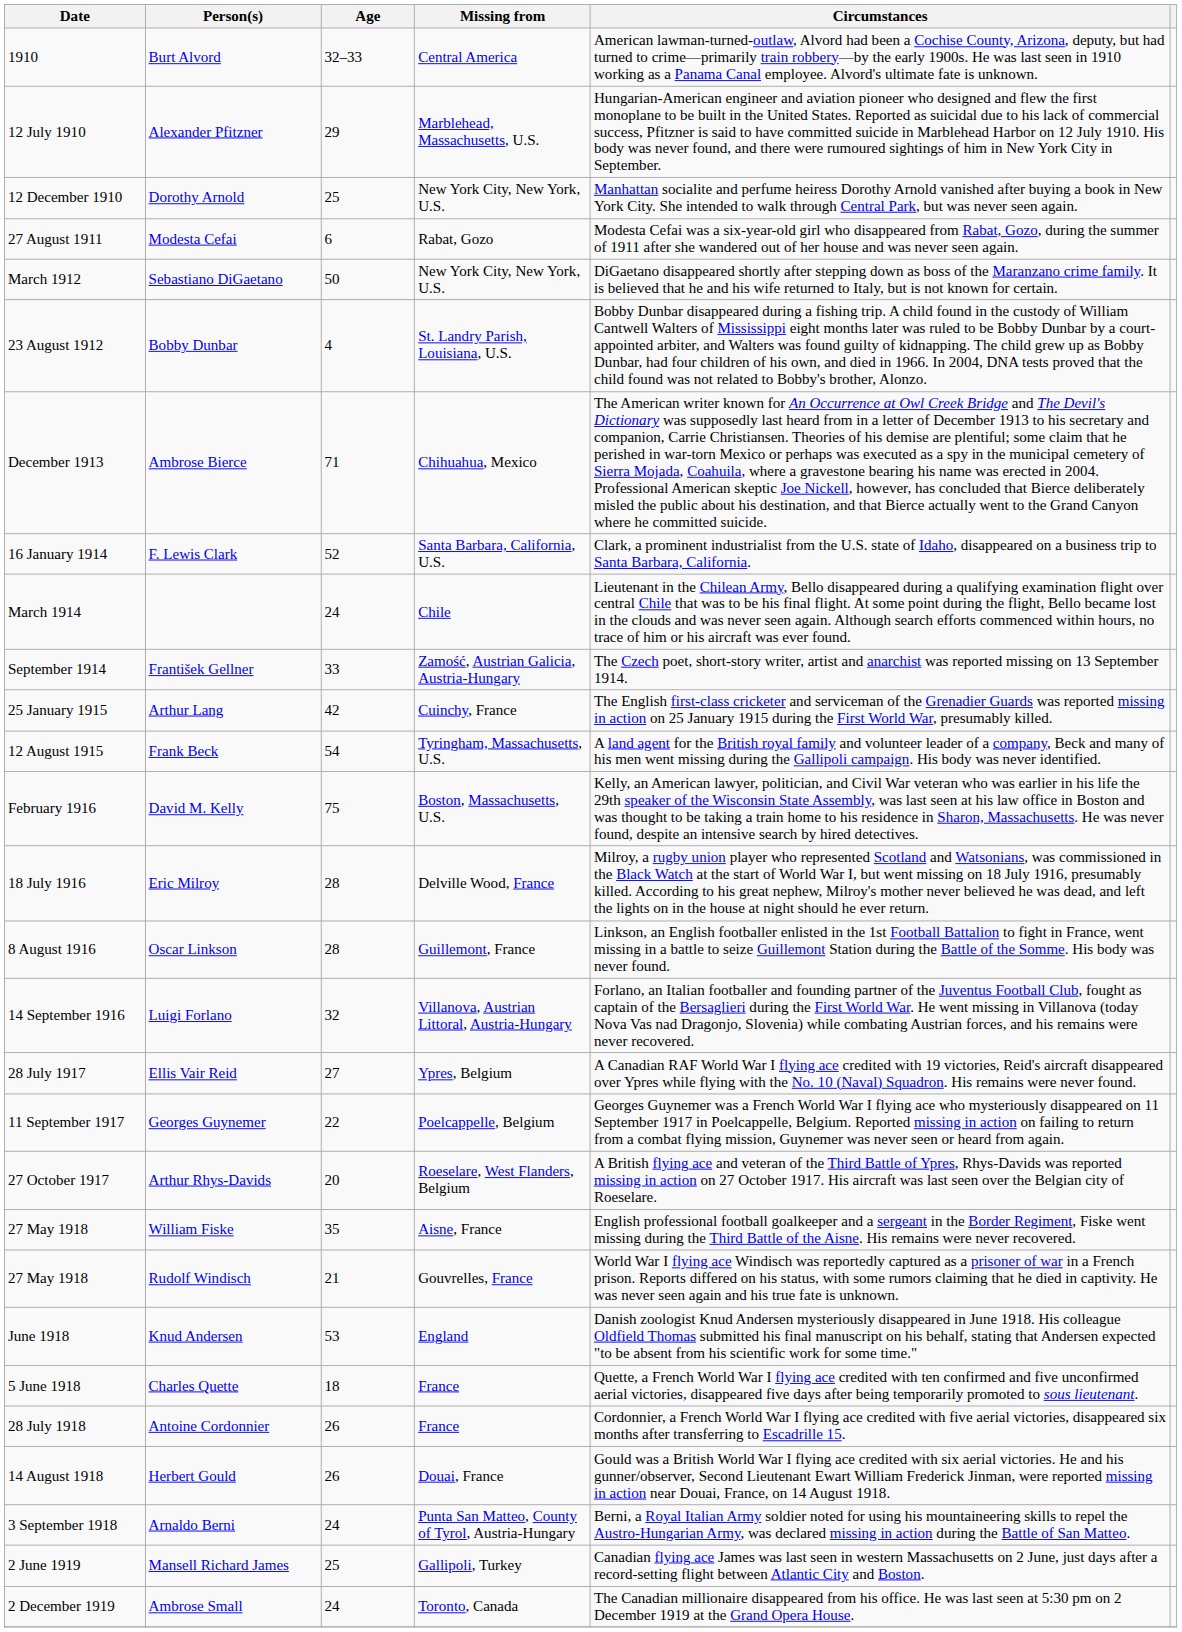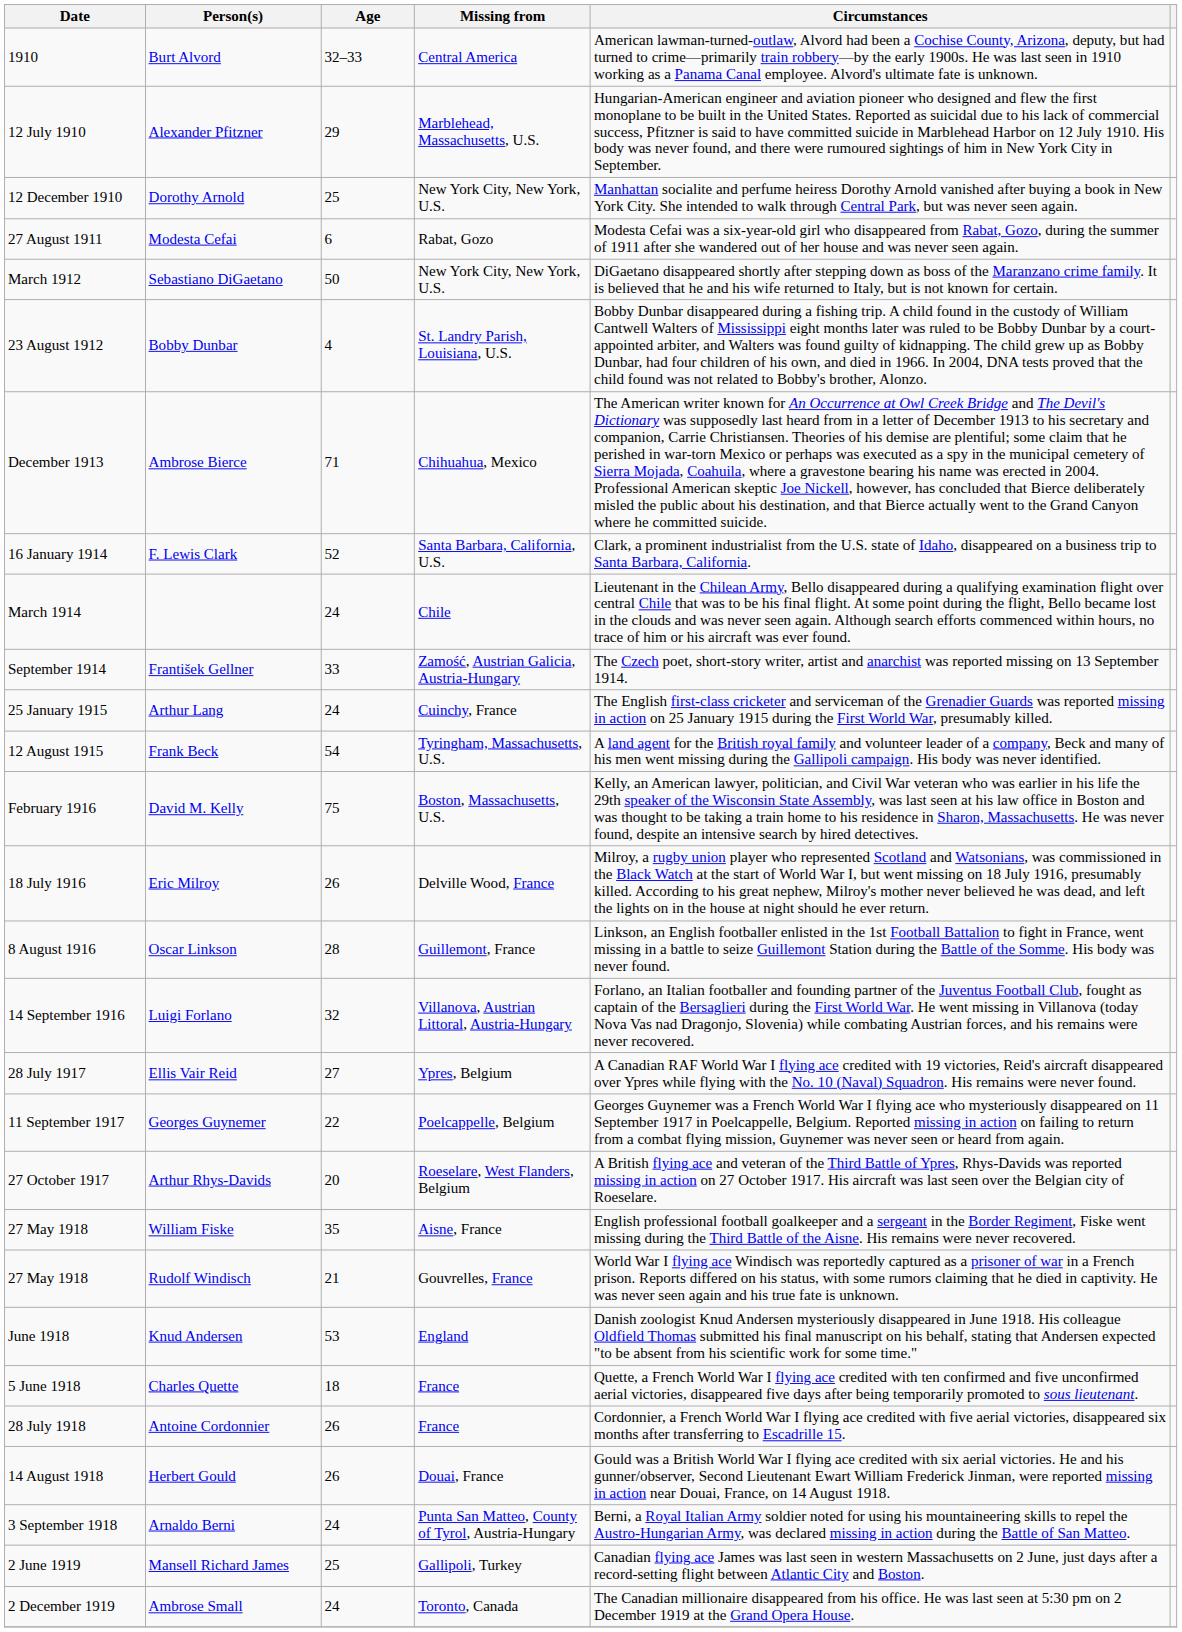(332, 710) 42 -> (332, 710) 24
(332, 883) 28 -> (332, 883) 26
